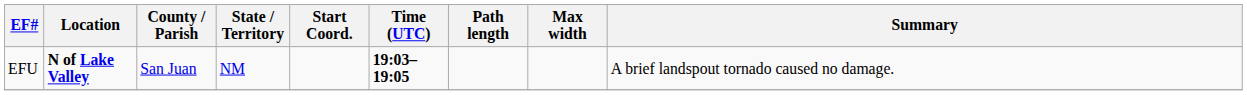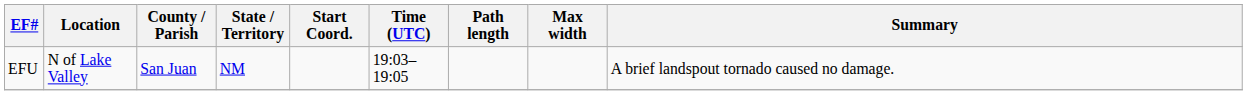(81, 68) bold -> (80, 68) normal
(395, 68) bold -> (394, 68) normal
